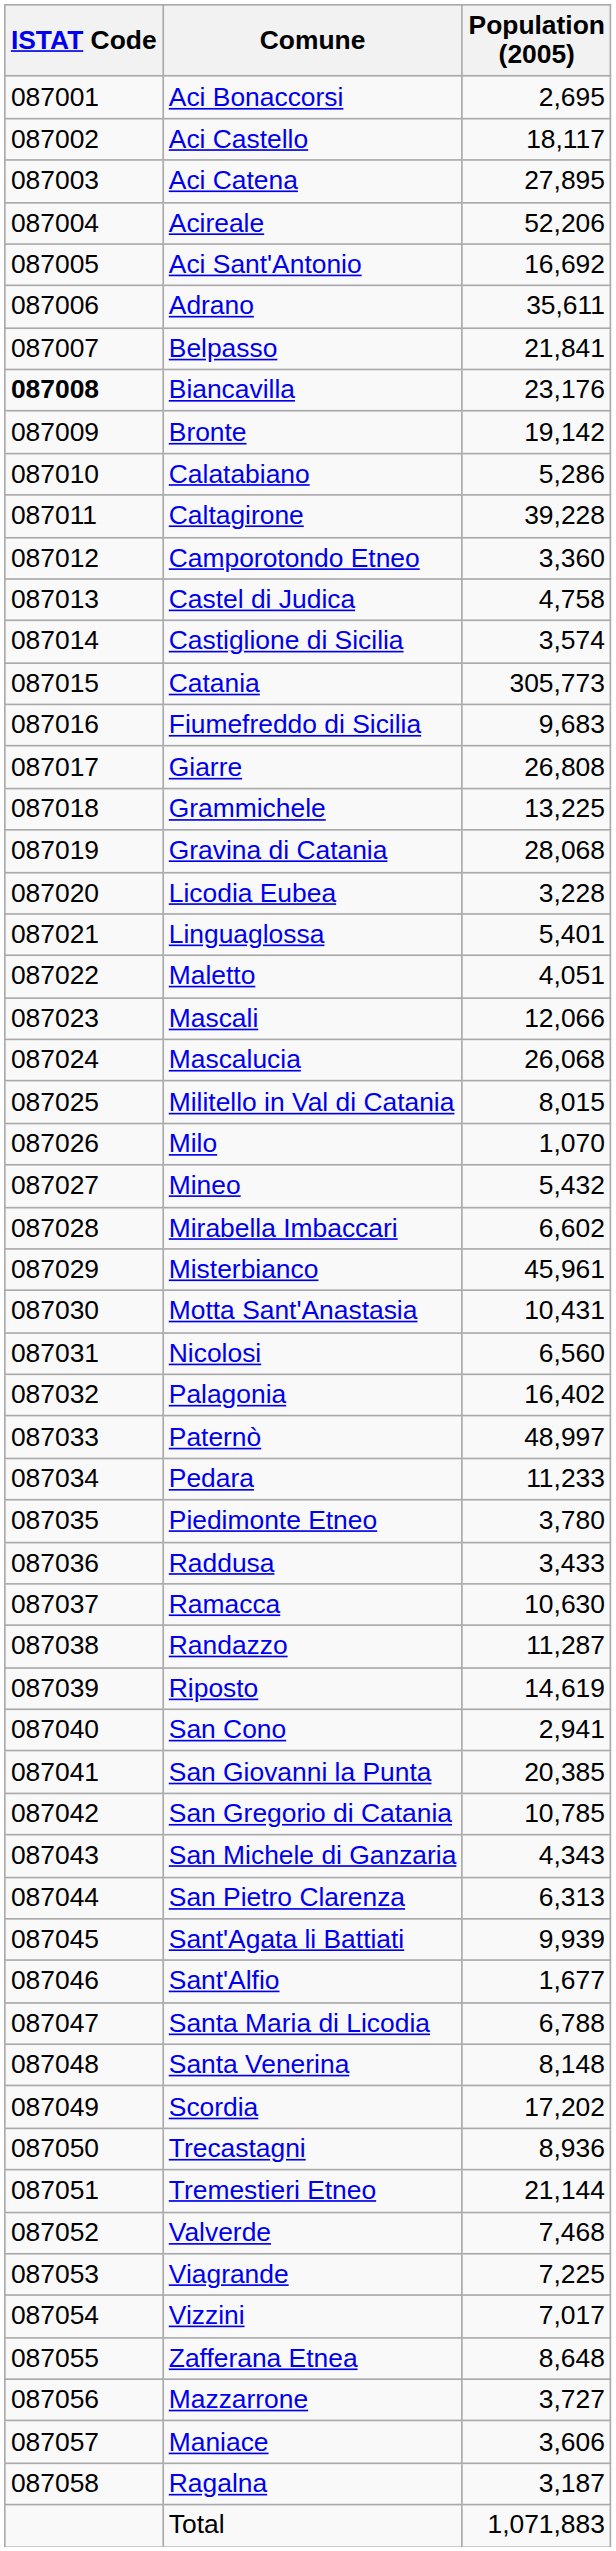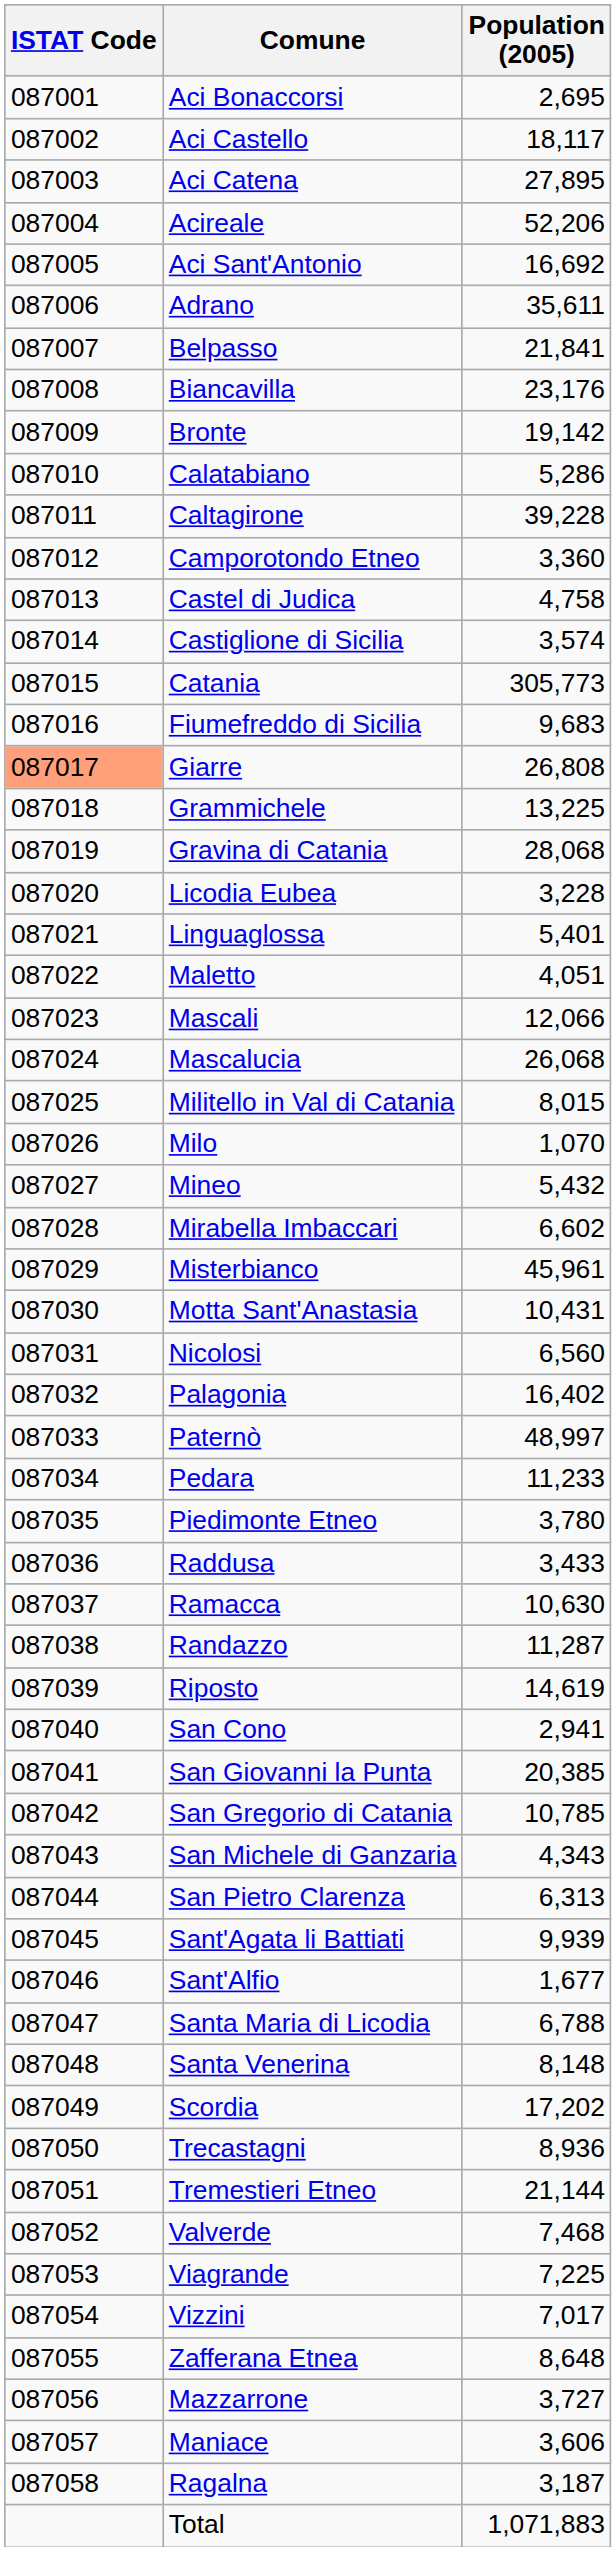(55, 390) bold -> (55, 390) normal
(55, 766) no background -> (55, 766) lightsalmon background
